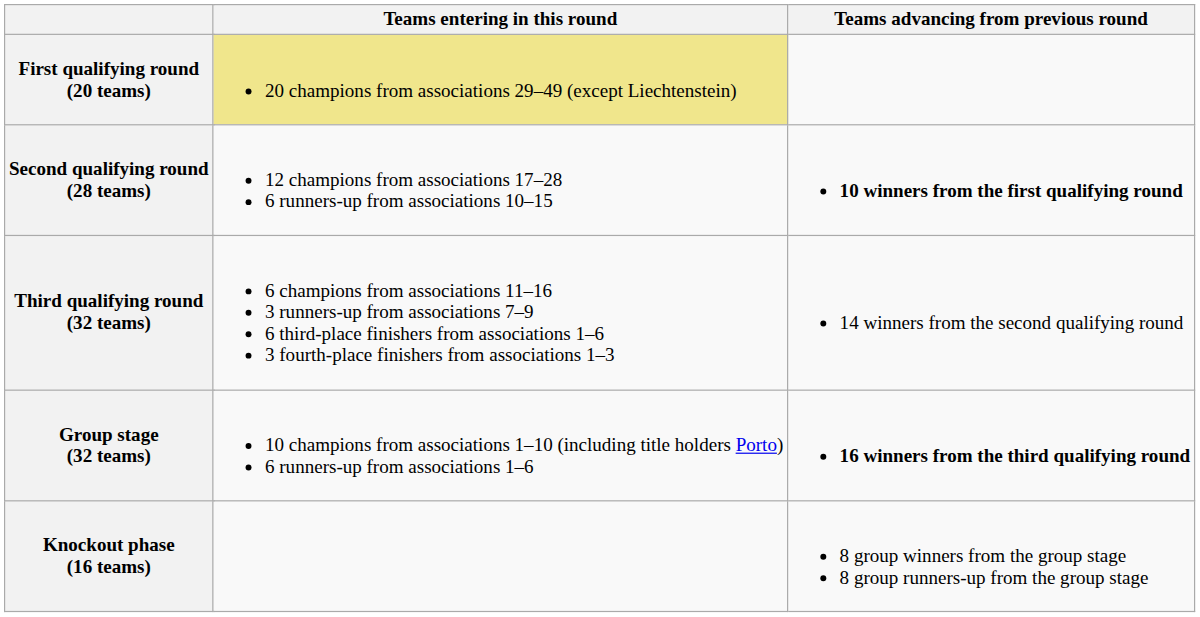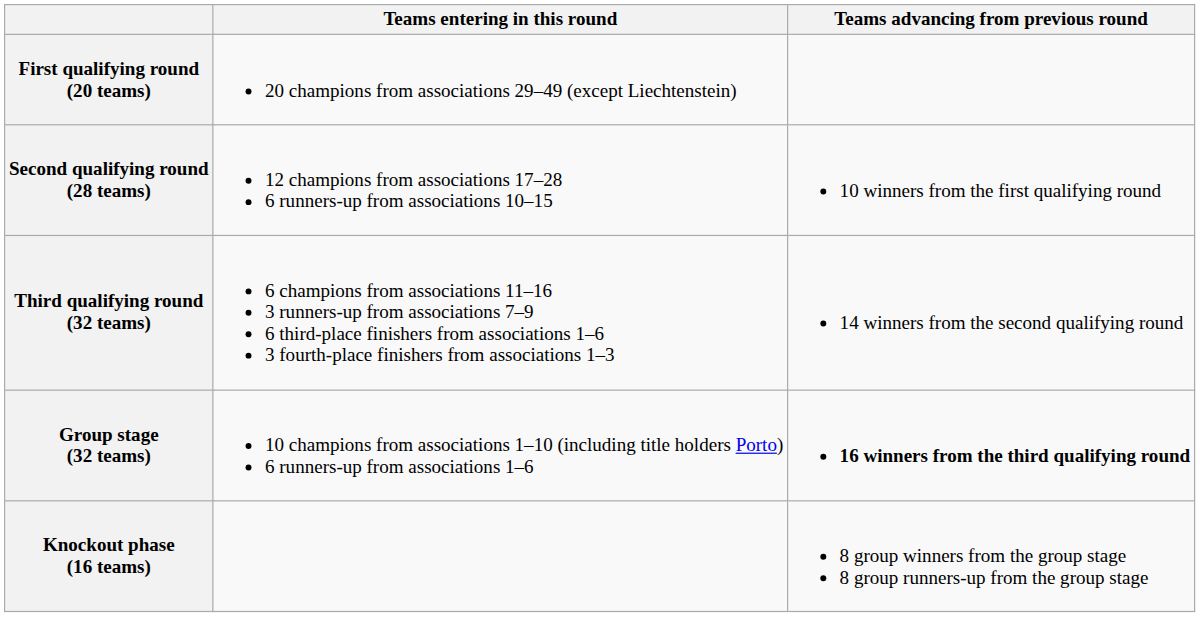(500, 90) khaki background -> (500, 90) no background
(991, 191) bold -> (991, 191) normal
